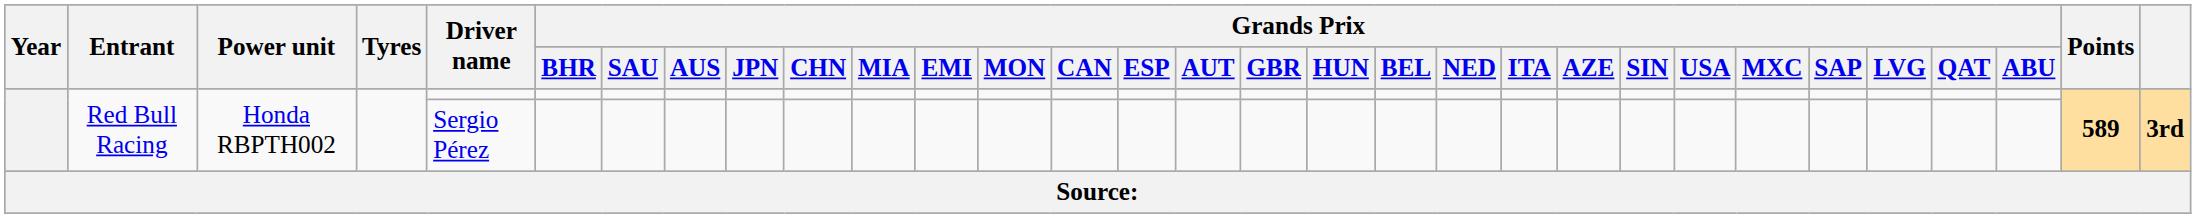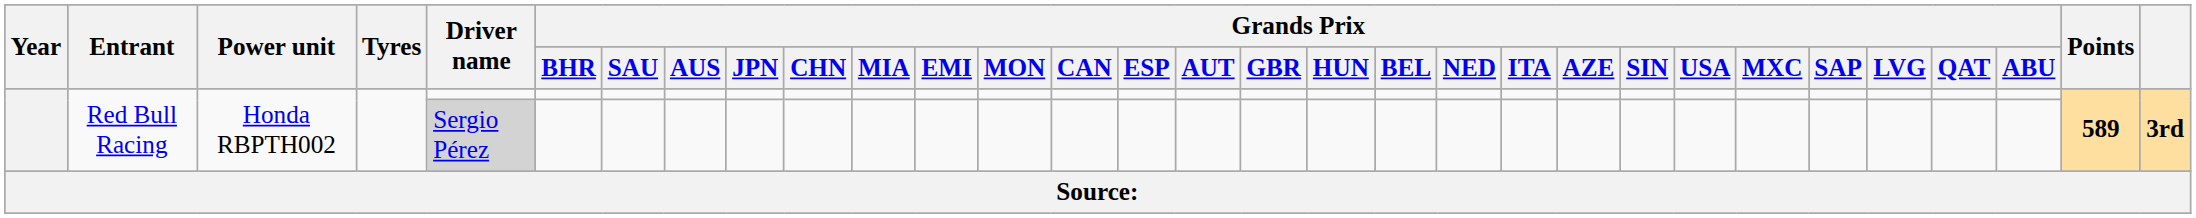(466, 135) no background -> (466, 135) lightgrey background
